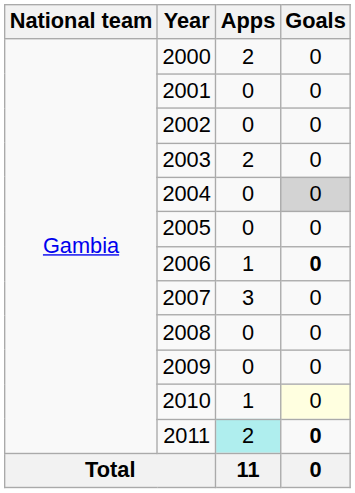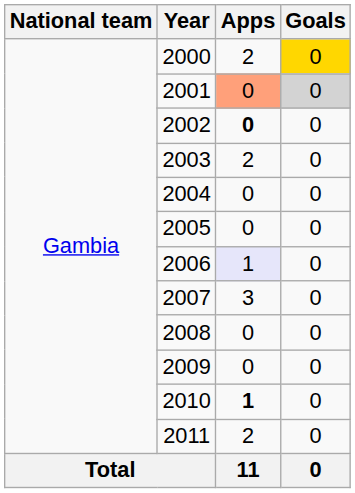(316, 56) no background -> (316, 56) gold background
(248, 90) no background -> (248, 90) lightsalmon background
(316, 90) no background -> (316, 90) lightgrey background
(248, 125) normal -> (248, 125) bold
(316, 194) lightgrey background -> (316, 194) no background
(248, 263) no background -> (248, 263) lavender background
(316, 263) bold -> (316, 263) normal
(248, 401) normal -> (248, 401) bold
(316, 401) lightyellow background -> (316, 401) no background
(248, 435) paleturquoise background -> (248, 435) no background
(316, 435) bold -> (316, 435) normal
